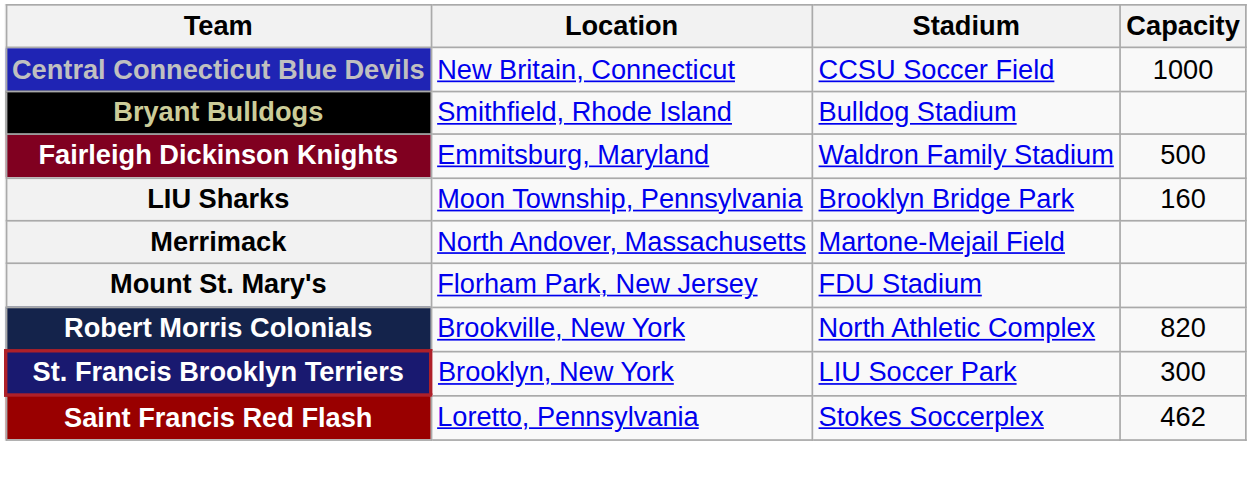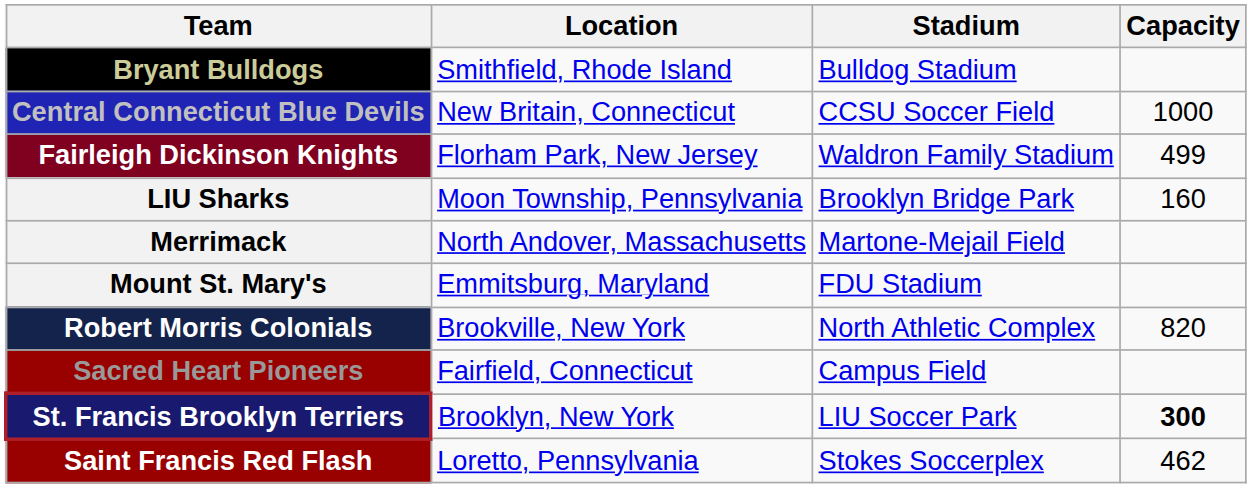rows swapped: (218, 112) <-> (218, 69)
(573, 155) Emmitsburg, Maryland -> (597, 155) Florham Park, New Jersey
(1183, 155) 500 -> (1183, 155) 499
(597, 284) Florham Park, New Jersey -> (573, 284) Emmitsburg, Maryland
+ row: (218, 371)
(1183, 372) normal -> (1183, 416) bold
